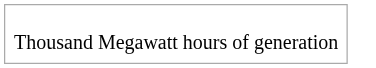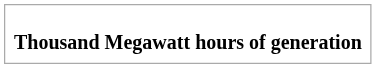(176, 42) normal -> (188, 42) bold
